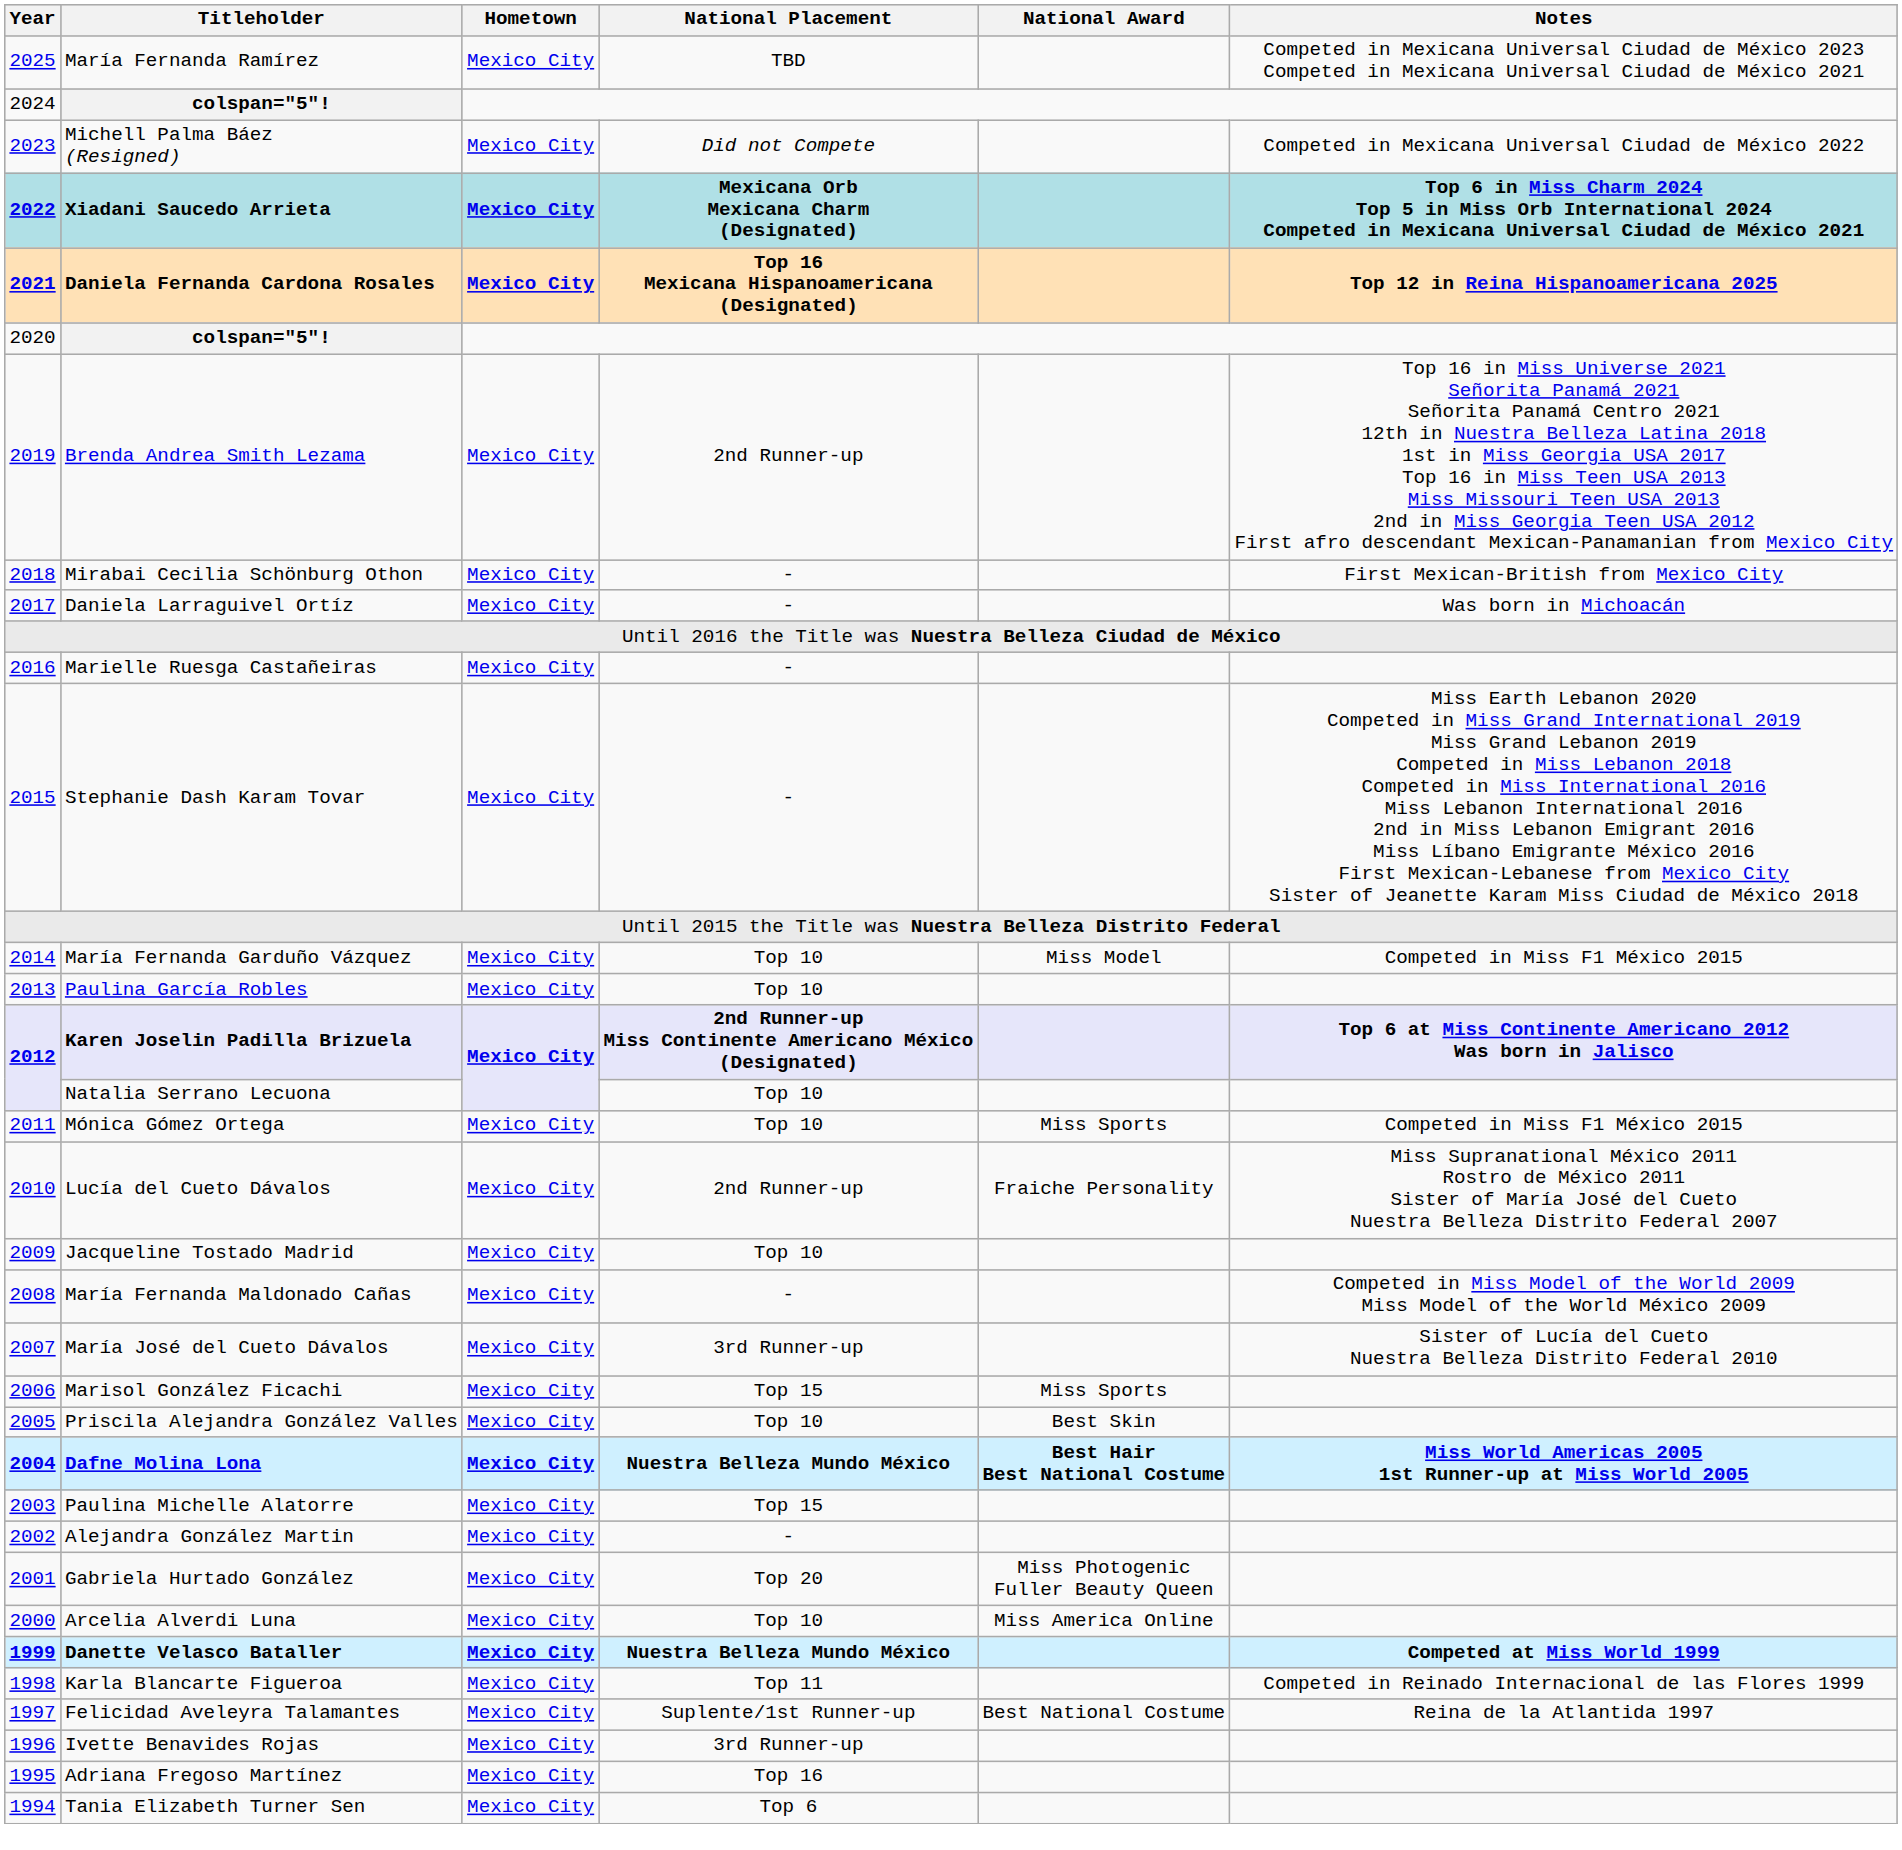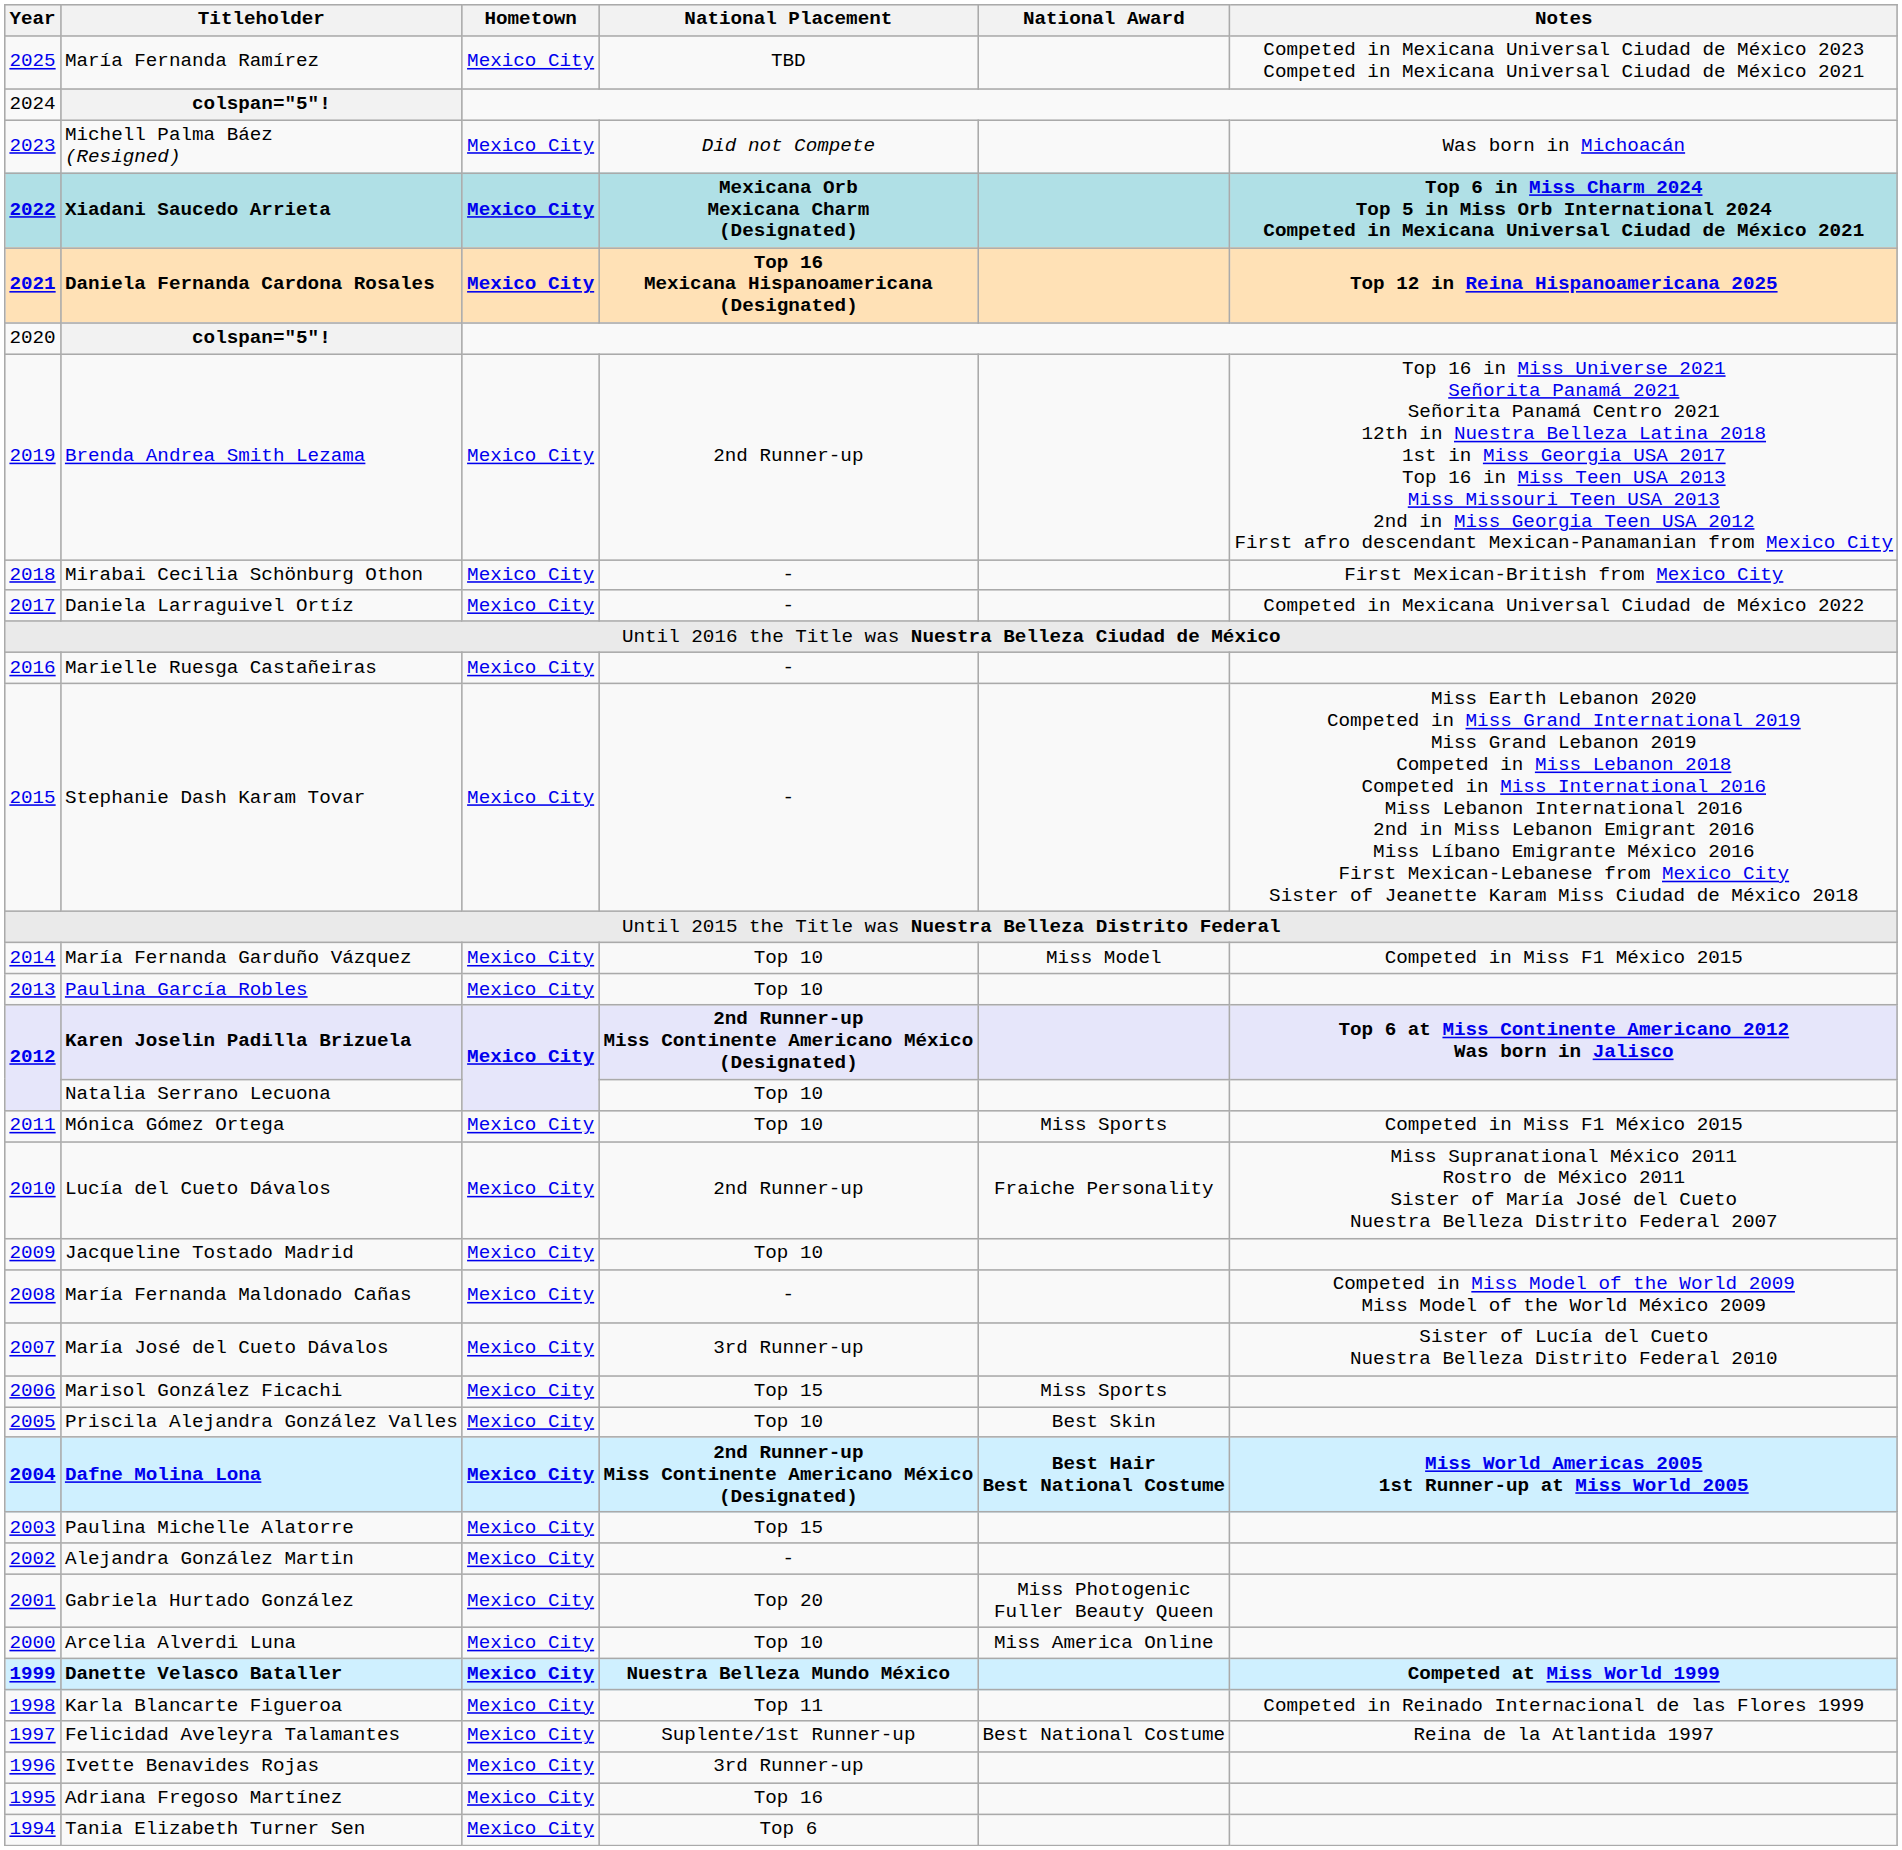(1564, 147) Competed in Mexicana Universal Ciudad de México 2022 -> (1564, 147) Was born in Michoacán
(1564, 606) Was born in Michoacán -> (1564, 606) Competed in Mexicana Universal Ciudad de México 2022
(788, 1464) Nuestra Belleza Mundo México -> (788, 1475) 2nd Runner-up Miss Continente Americano México (Designated)
